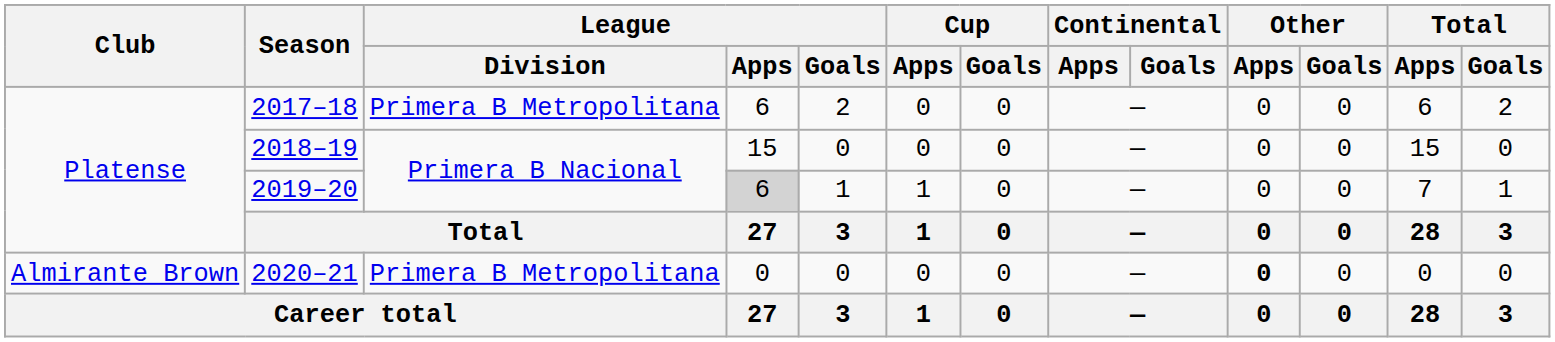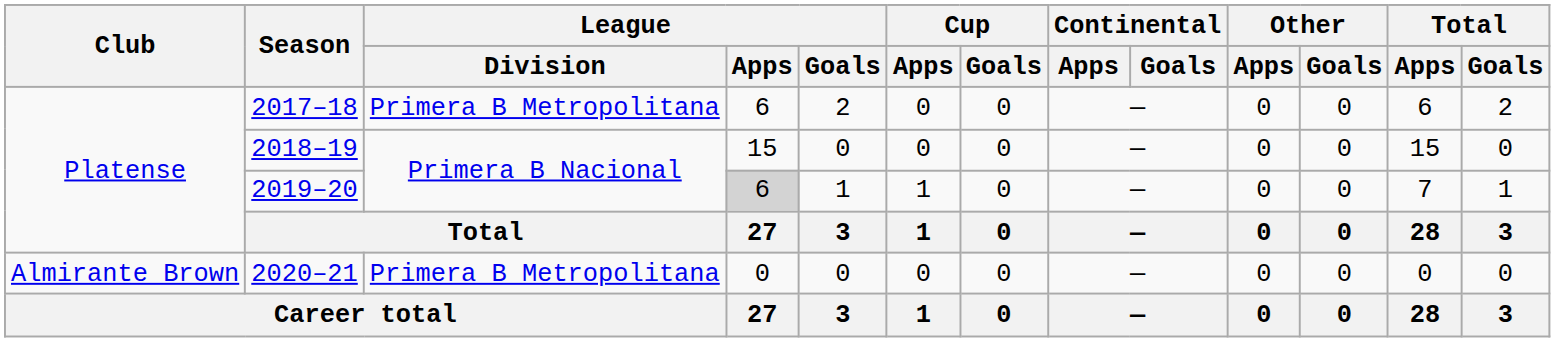(1264, 274) bold -> (1264, 274) normal
